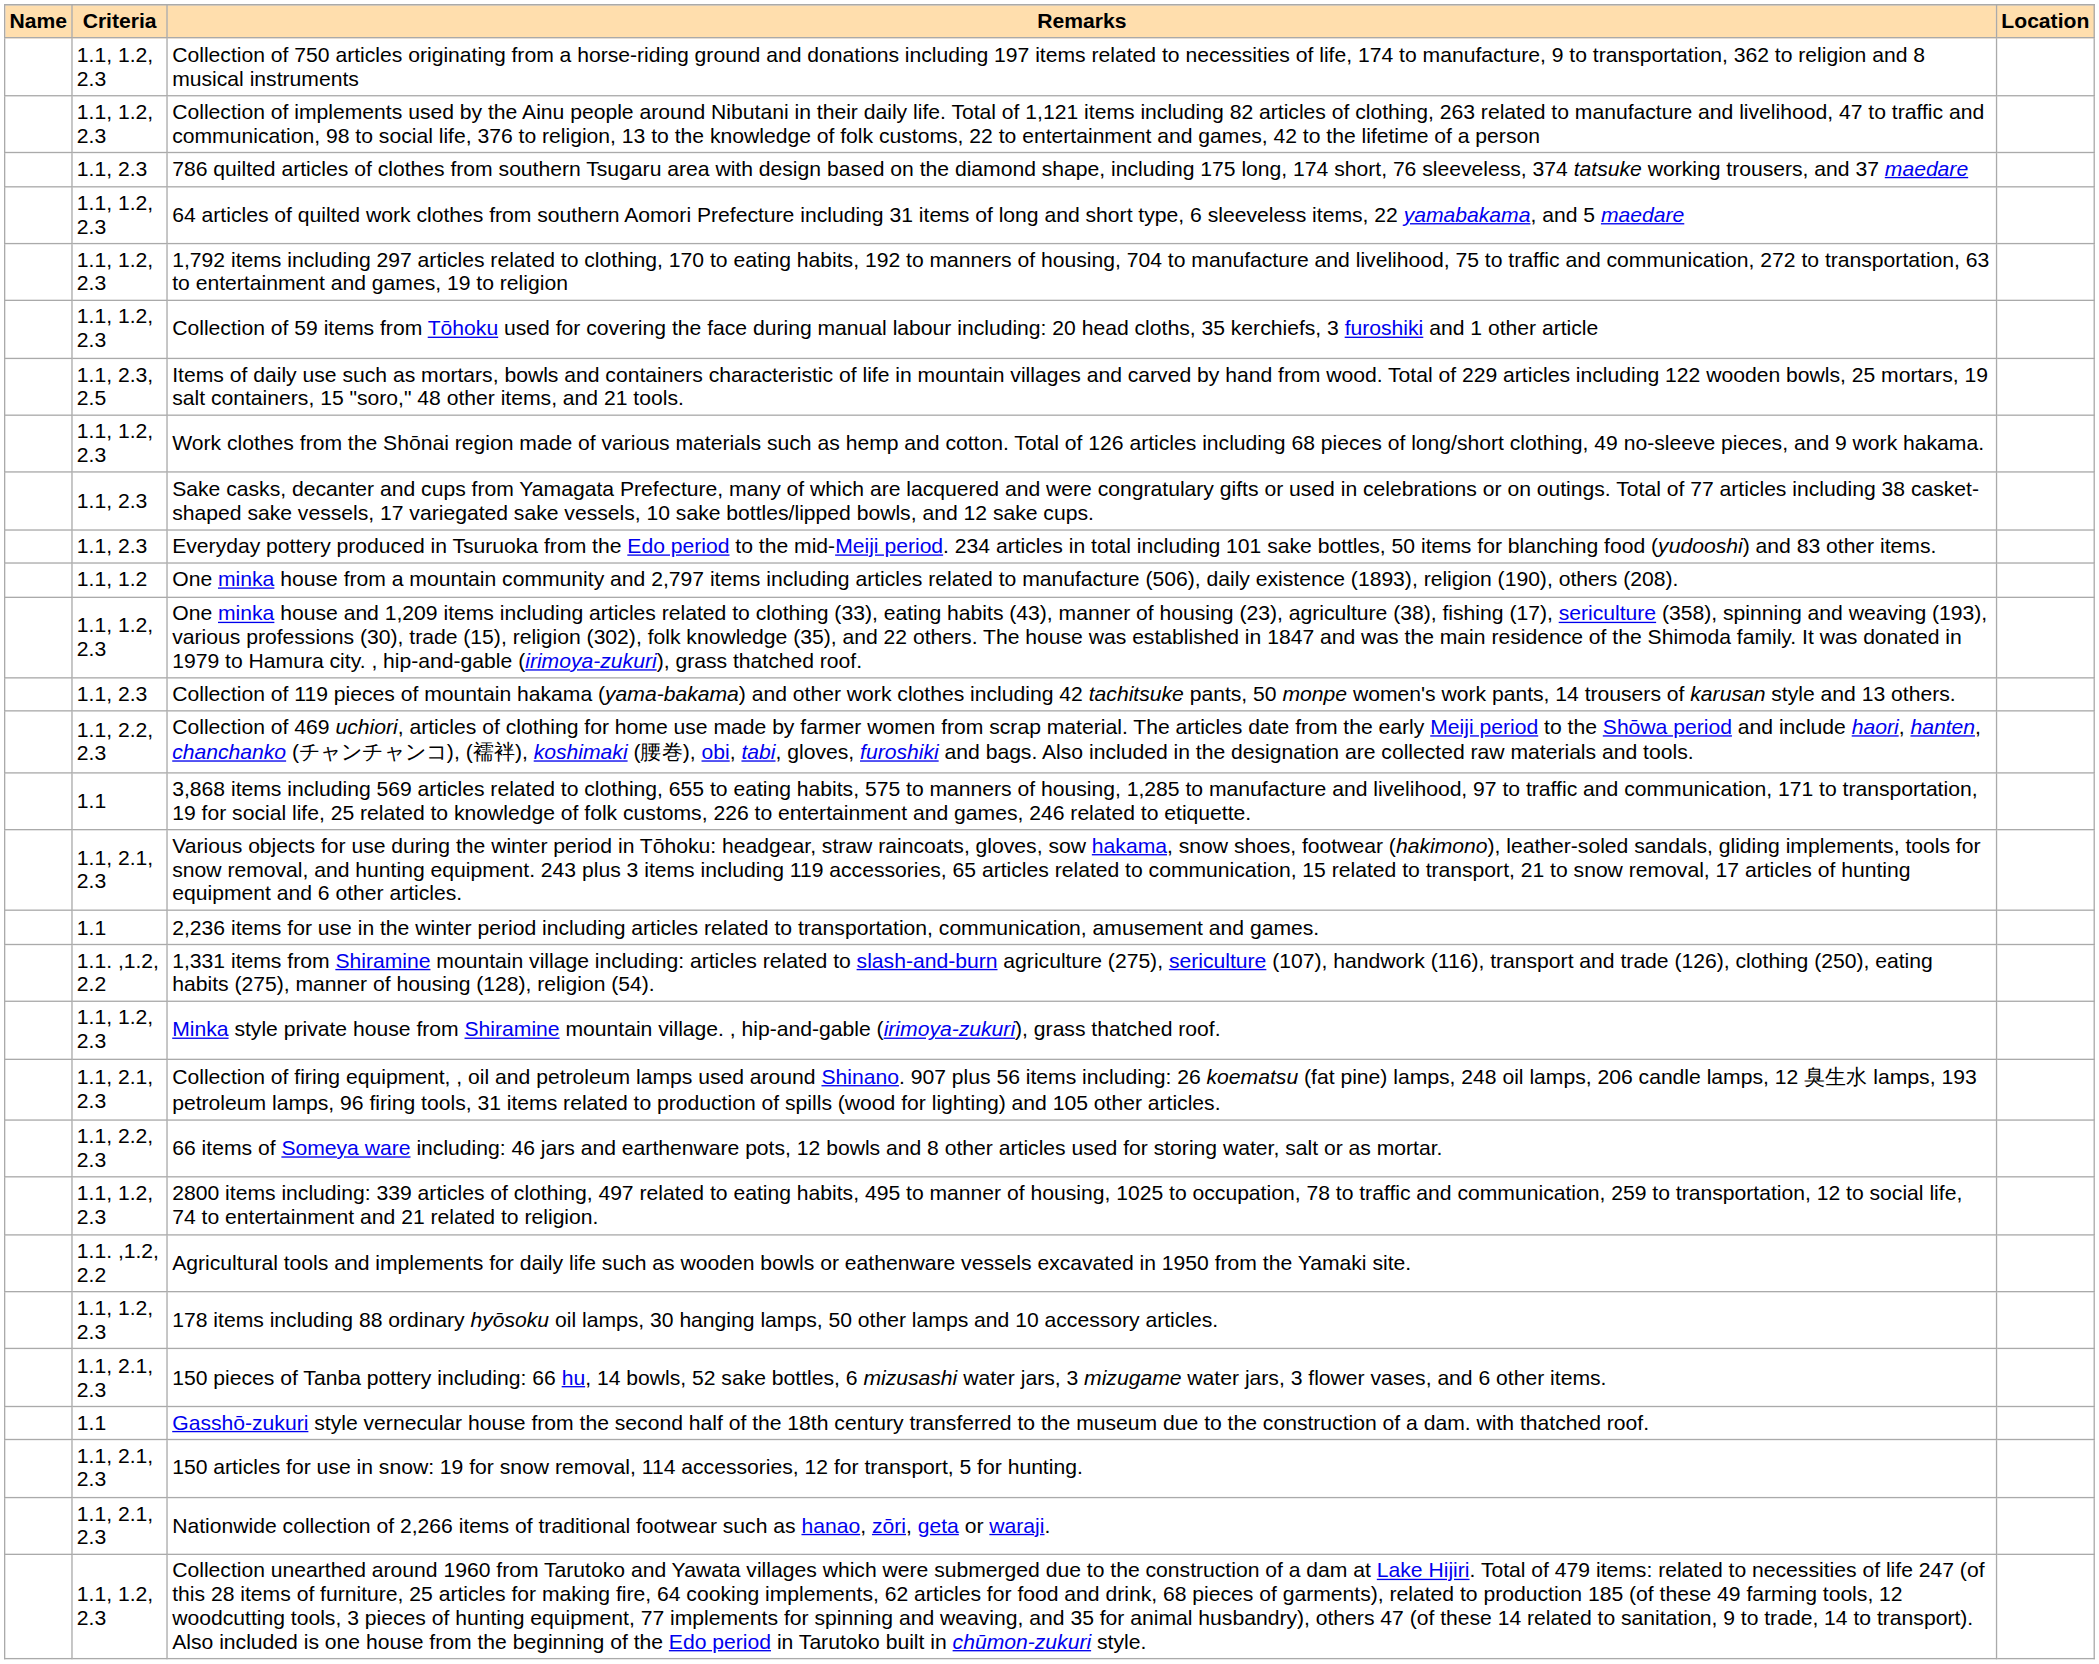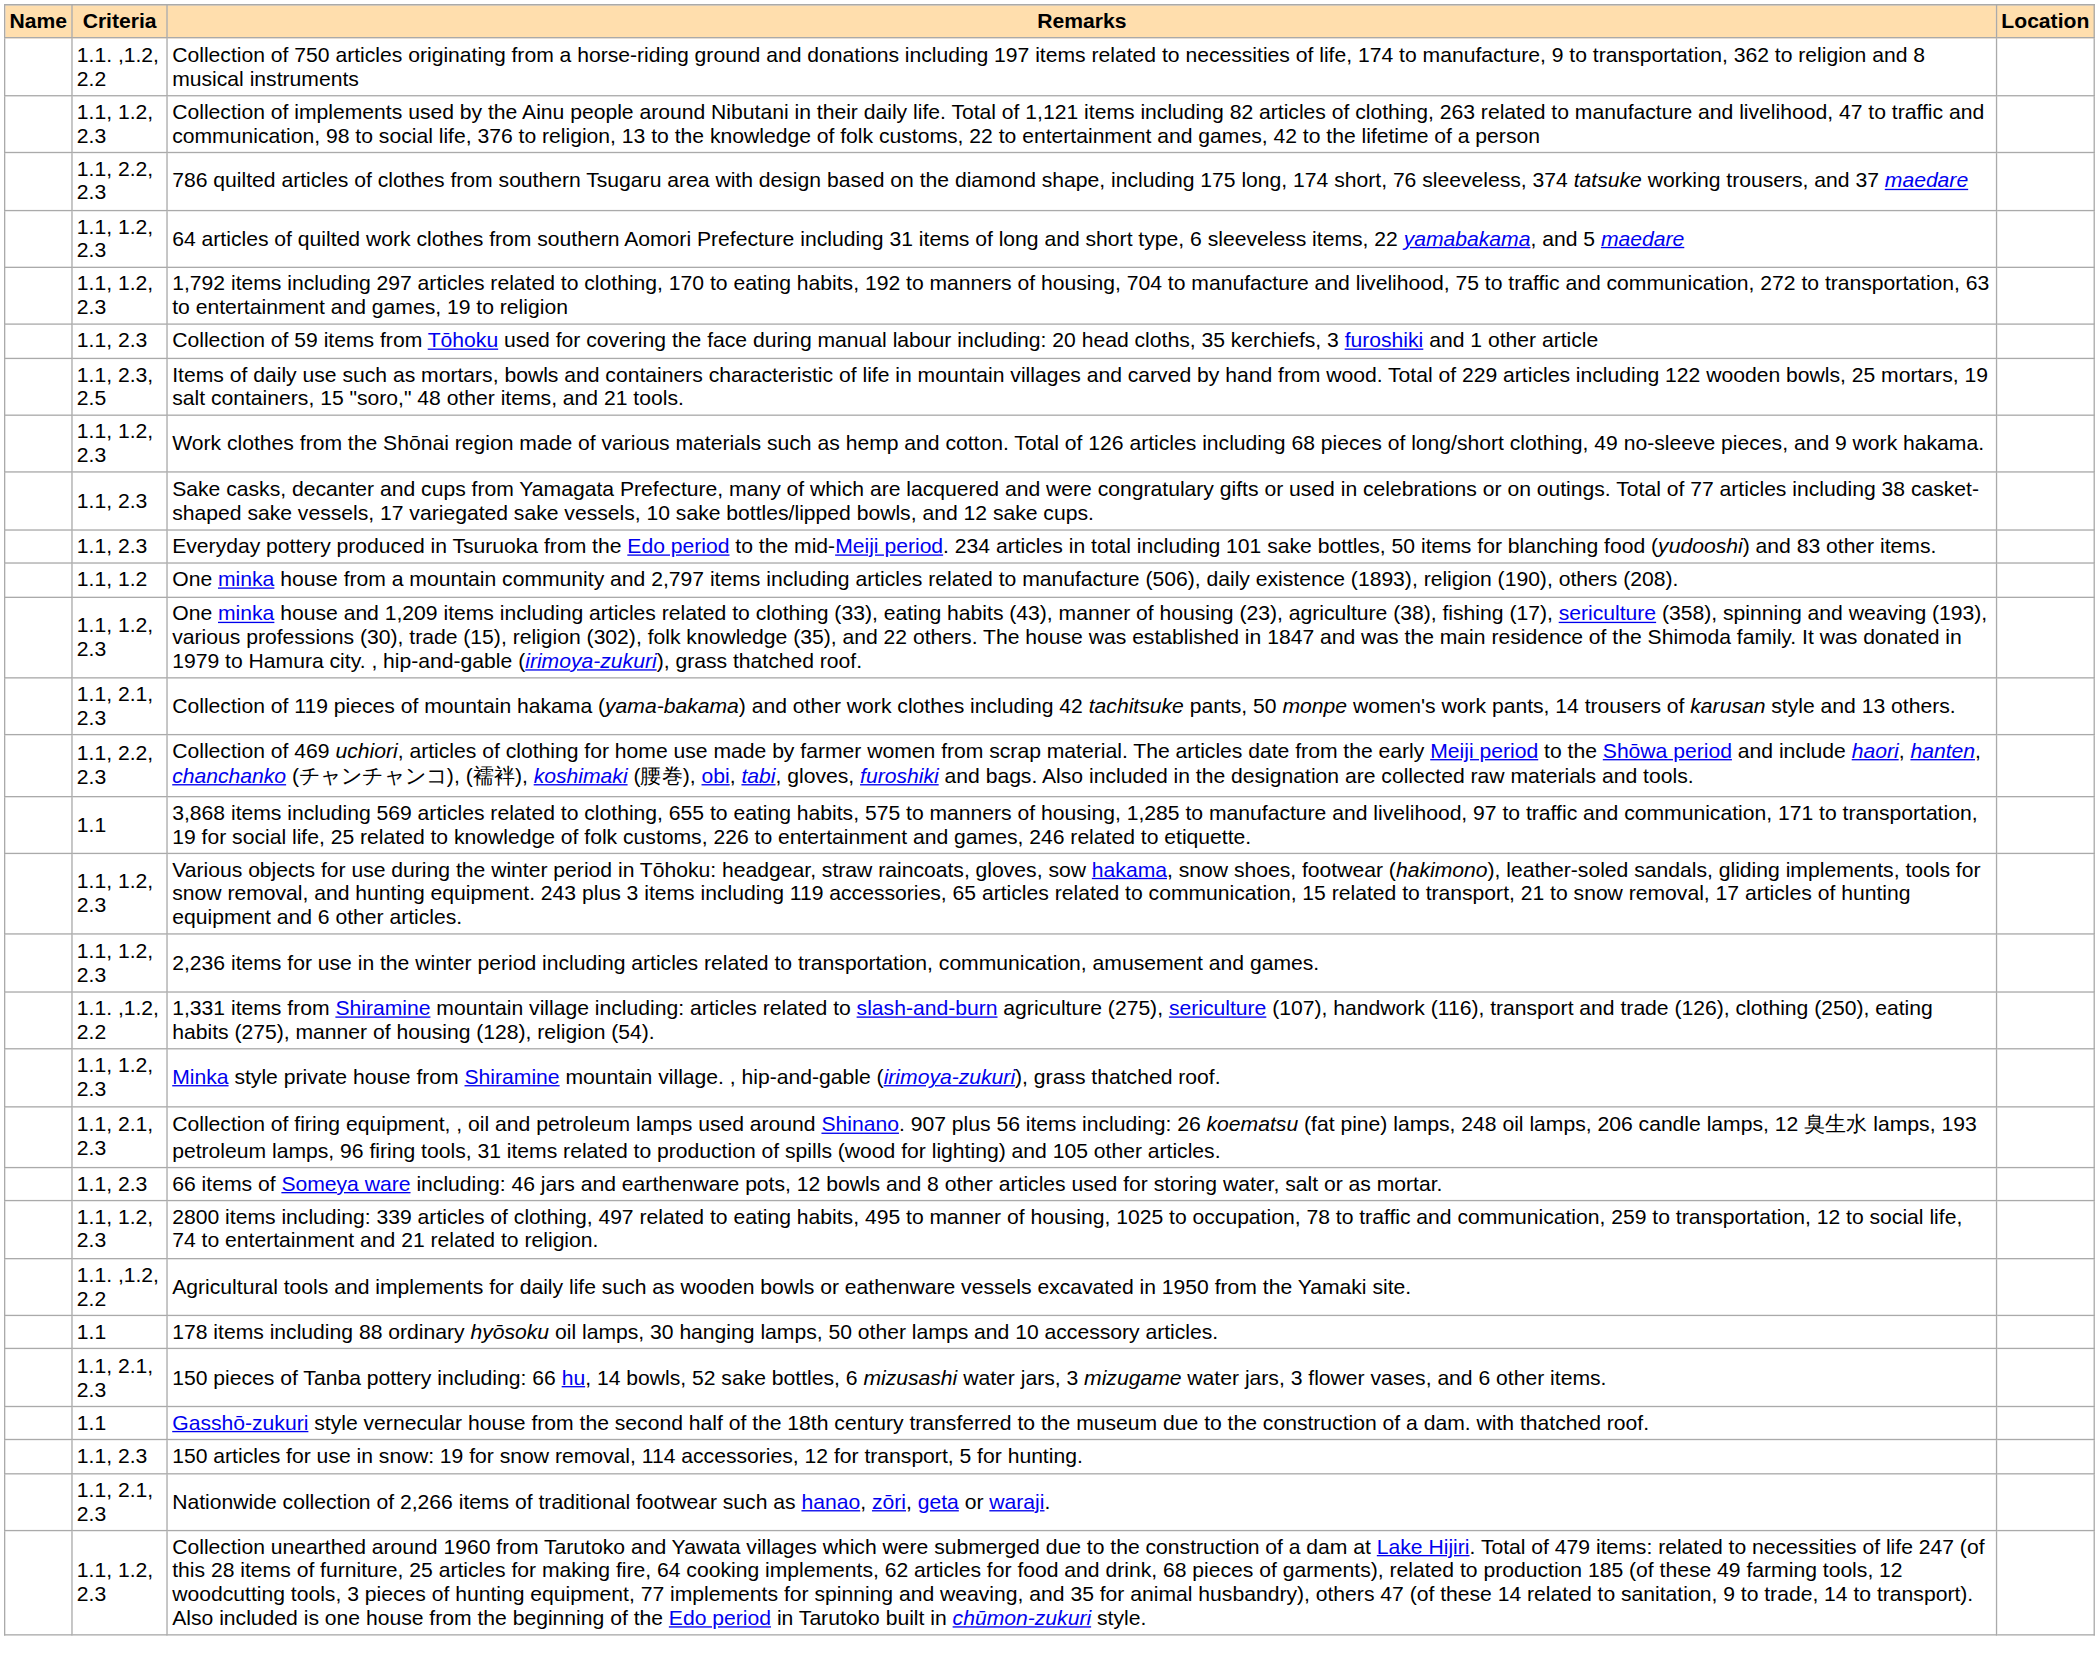(115, 66) 1.1, 1.2, 2.3 -> (118, 66) 1.1. ,1.2, 2.2
(112, 169) 1.1, 2.3 -> (115, 181) 1.1, 2.2, 2.3
(115, 329) 1.1, 1.2, 2.3 -> (112, 341) 1.1, 2.3
(112, 694) 1.1, 2.3 -> (115, 706) 1.1, 2.1, 2.3
(115, 870) 1.1, 2.1, 2.3 -> (115, 893) 1.1, 1.2, 2.3
(91, 927) 1.1 -> (115, 962) 1.1, 1.2, 2.3
(115, 1148) 1.1, 2.2, 2.3 -> (112, 1184) 1.1, 2.3
(115, 1320) 1.1, 1.2, 2.3 -> (91, 1332) 1.1
(115, 1468) 1.1, 2.1, 2.3 -> (112, 1456) 1.1, 2.3
